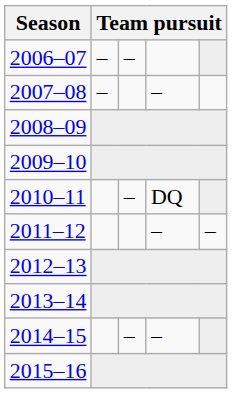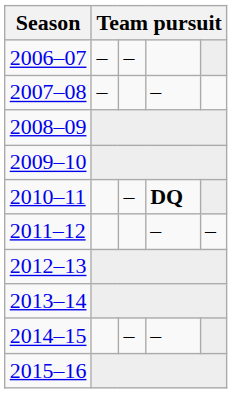(167, 196) normal -> (167, 196) bold
